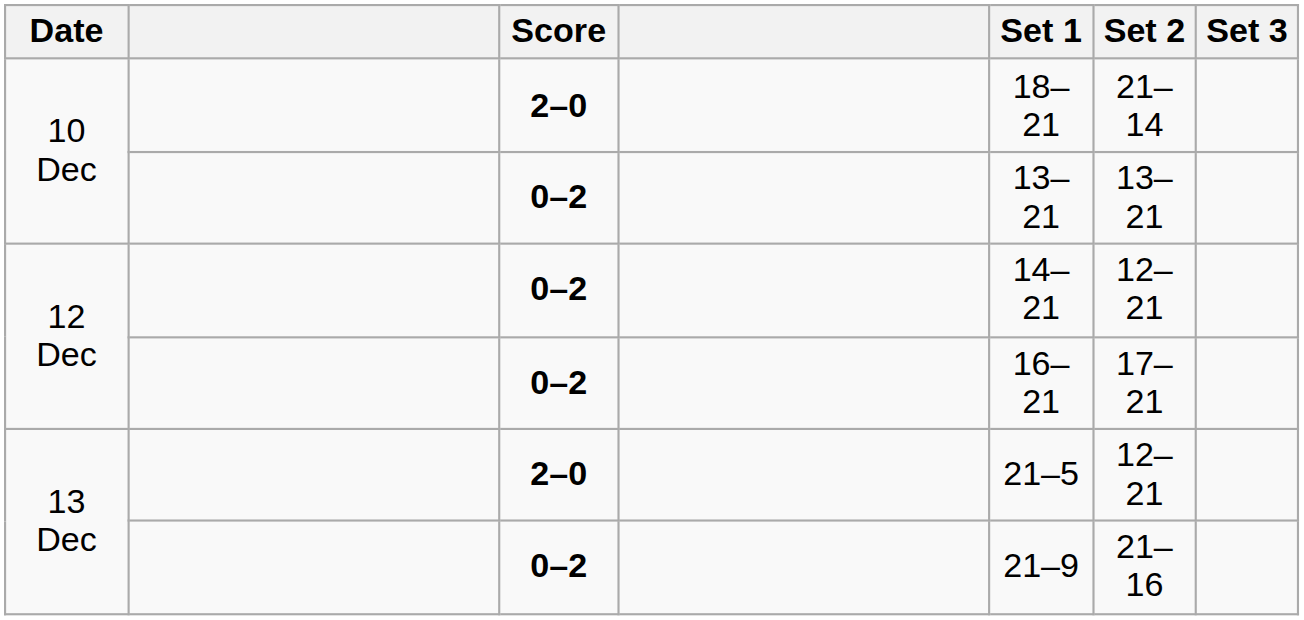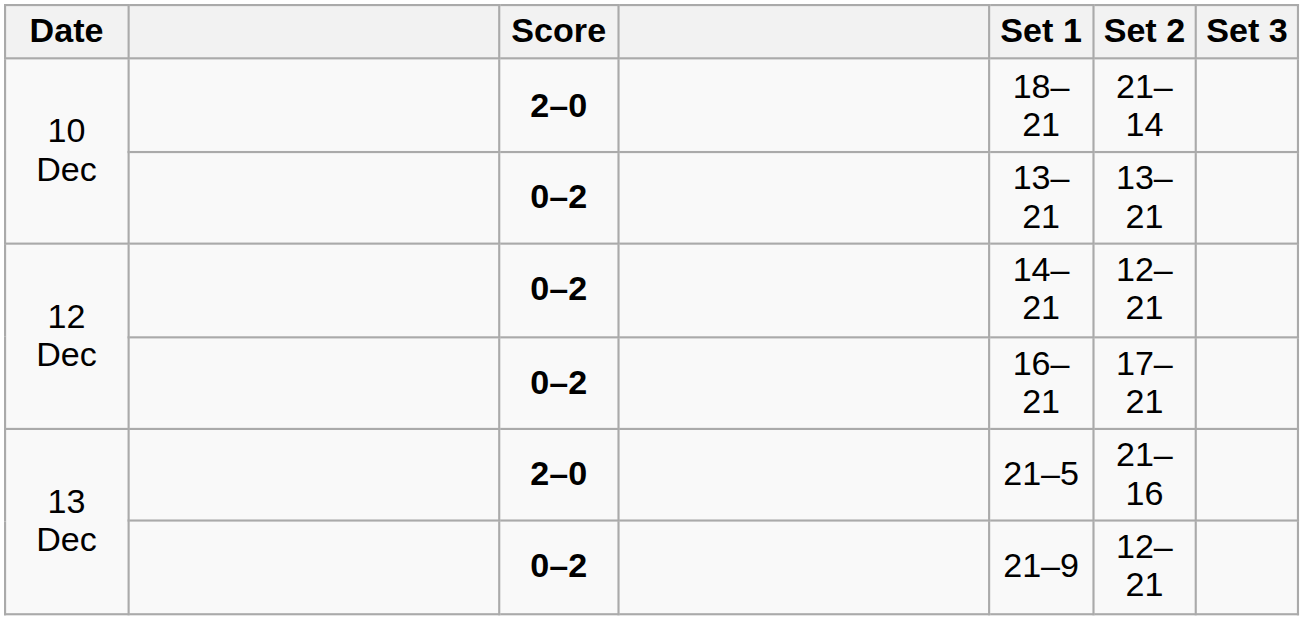(1144, 474) 12–21 -> (1144, 474) 21–16
(1144, 566) 21–16 -> (1144, 566) 12–21
